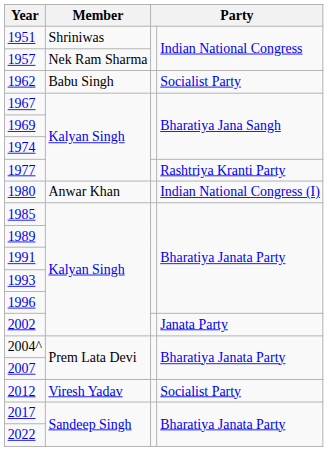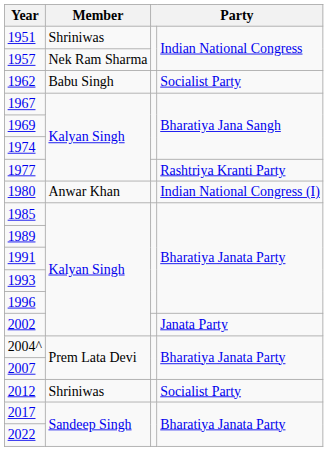(86, 390) Viresh Yadav -> (76, 390) Shriniwas
